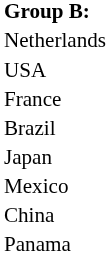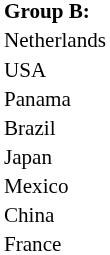(33, 98) France -> (37, 98) Panama
(37, 244) Panama -> (33, 244) France
